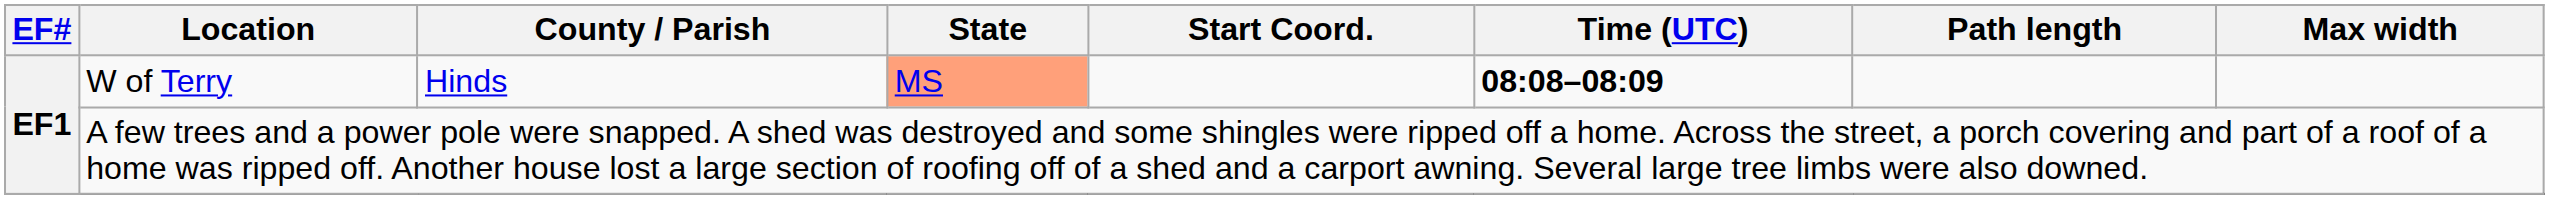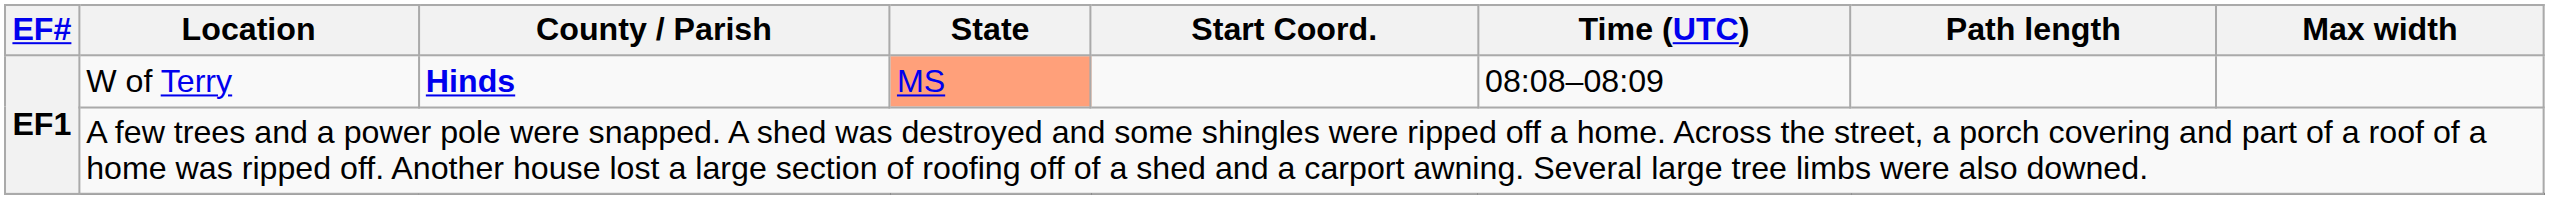(466, 81) normal -> (471, 81) bold
(1572, 81) bold -> (1574, 81) normal
